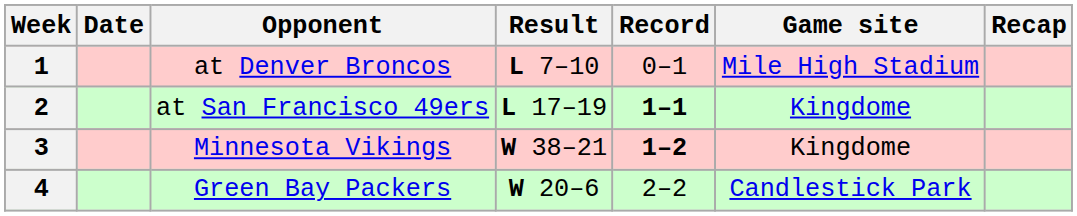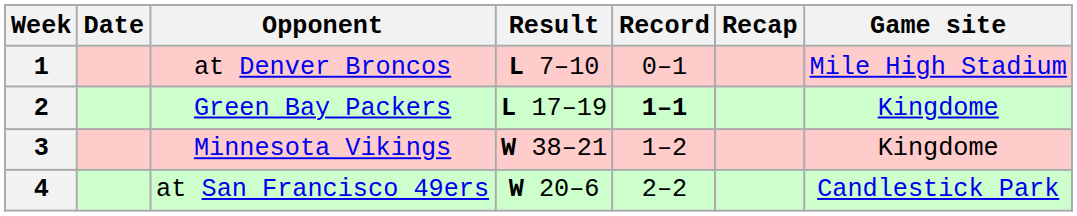columns swapped: (851, 26) <-> (1029, 26)
(323, 108) at San Francisco 49ers -> (323, 108) Green Bay Packers
(664, 149) bold -> (664, 149) normal
(323, 190) Green Bay Packers -> (323, 190) at San Francisco 49ers
